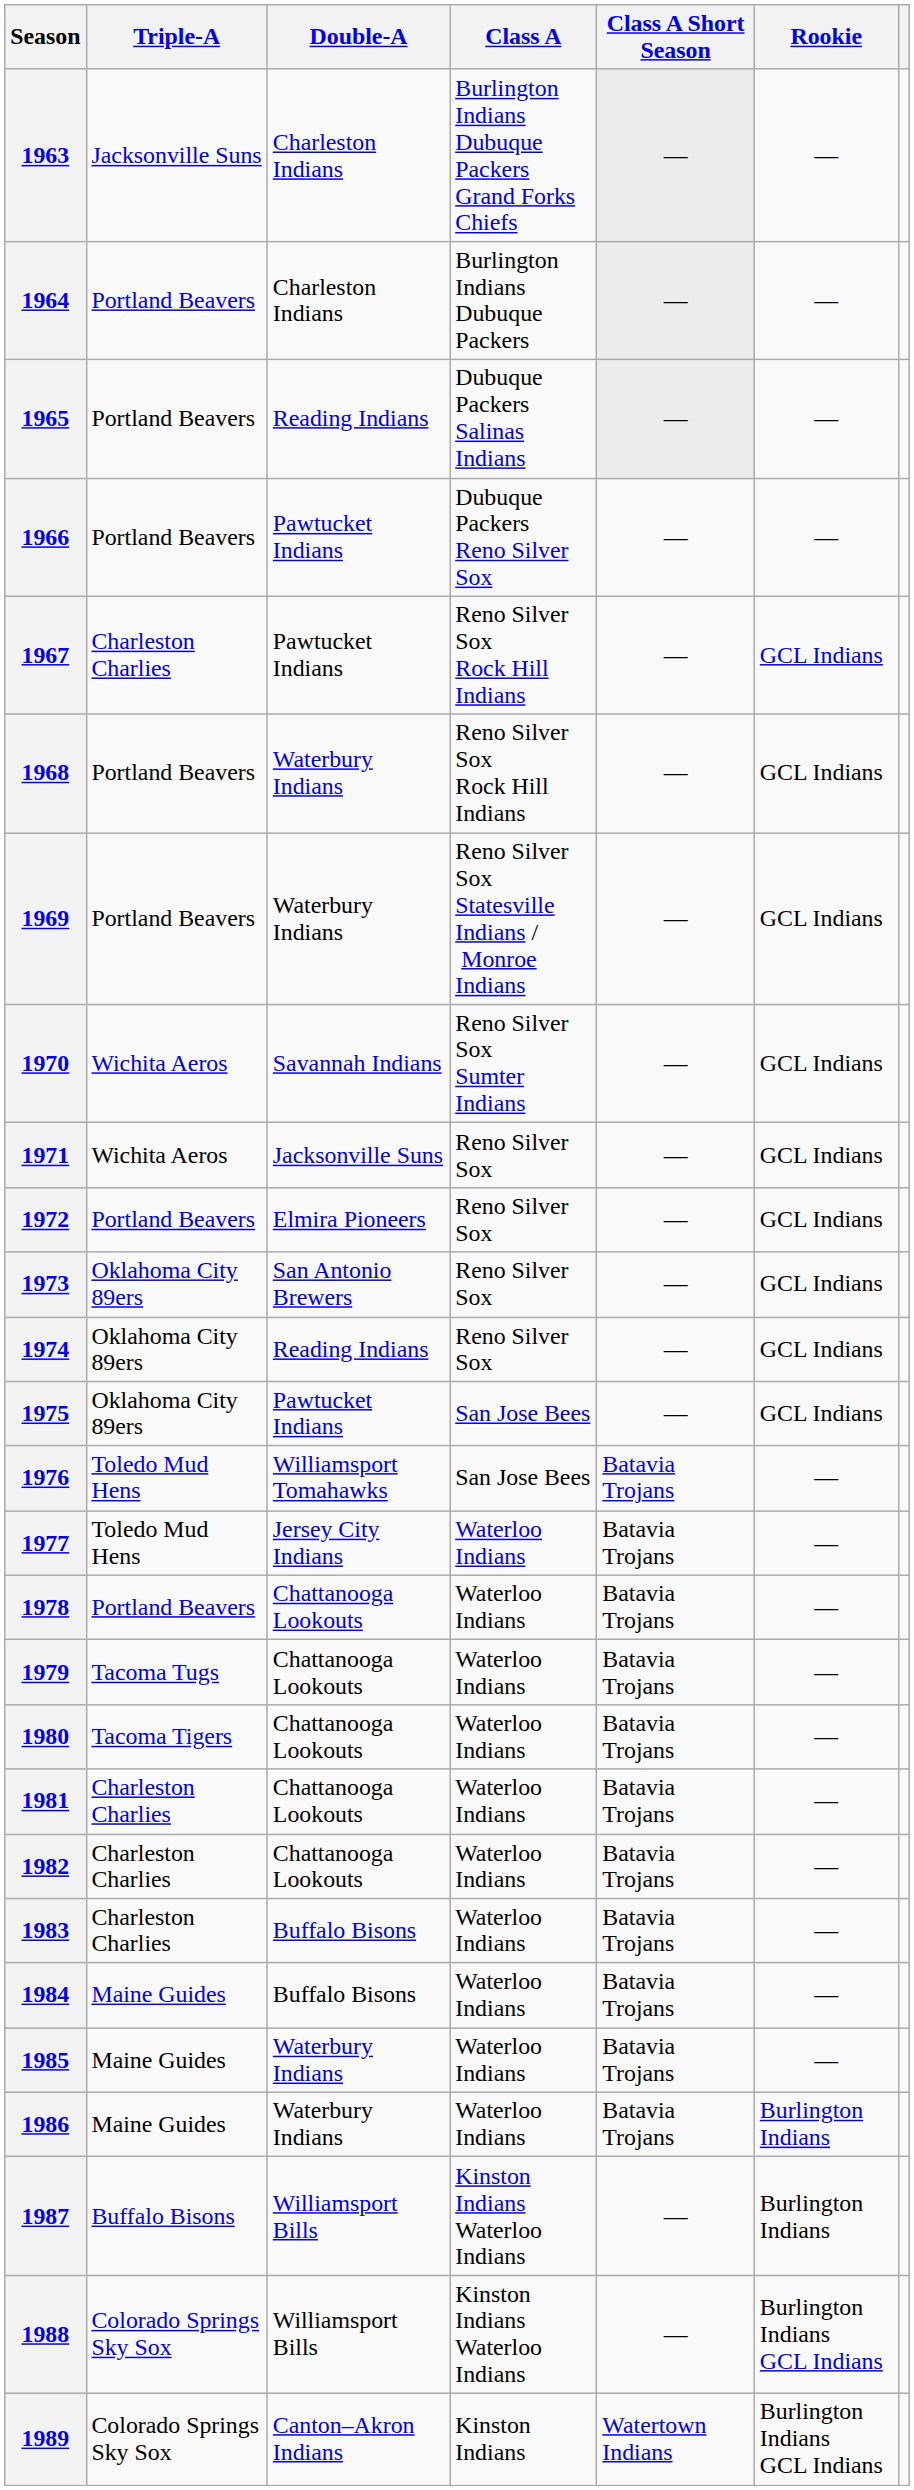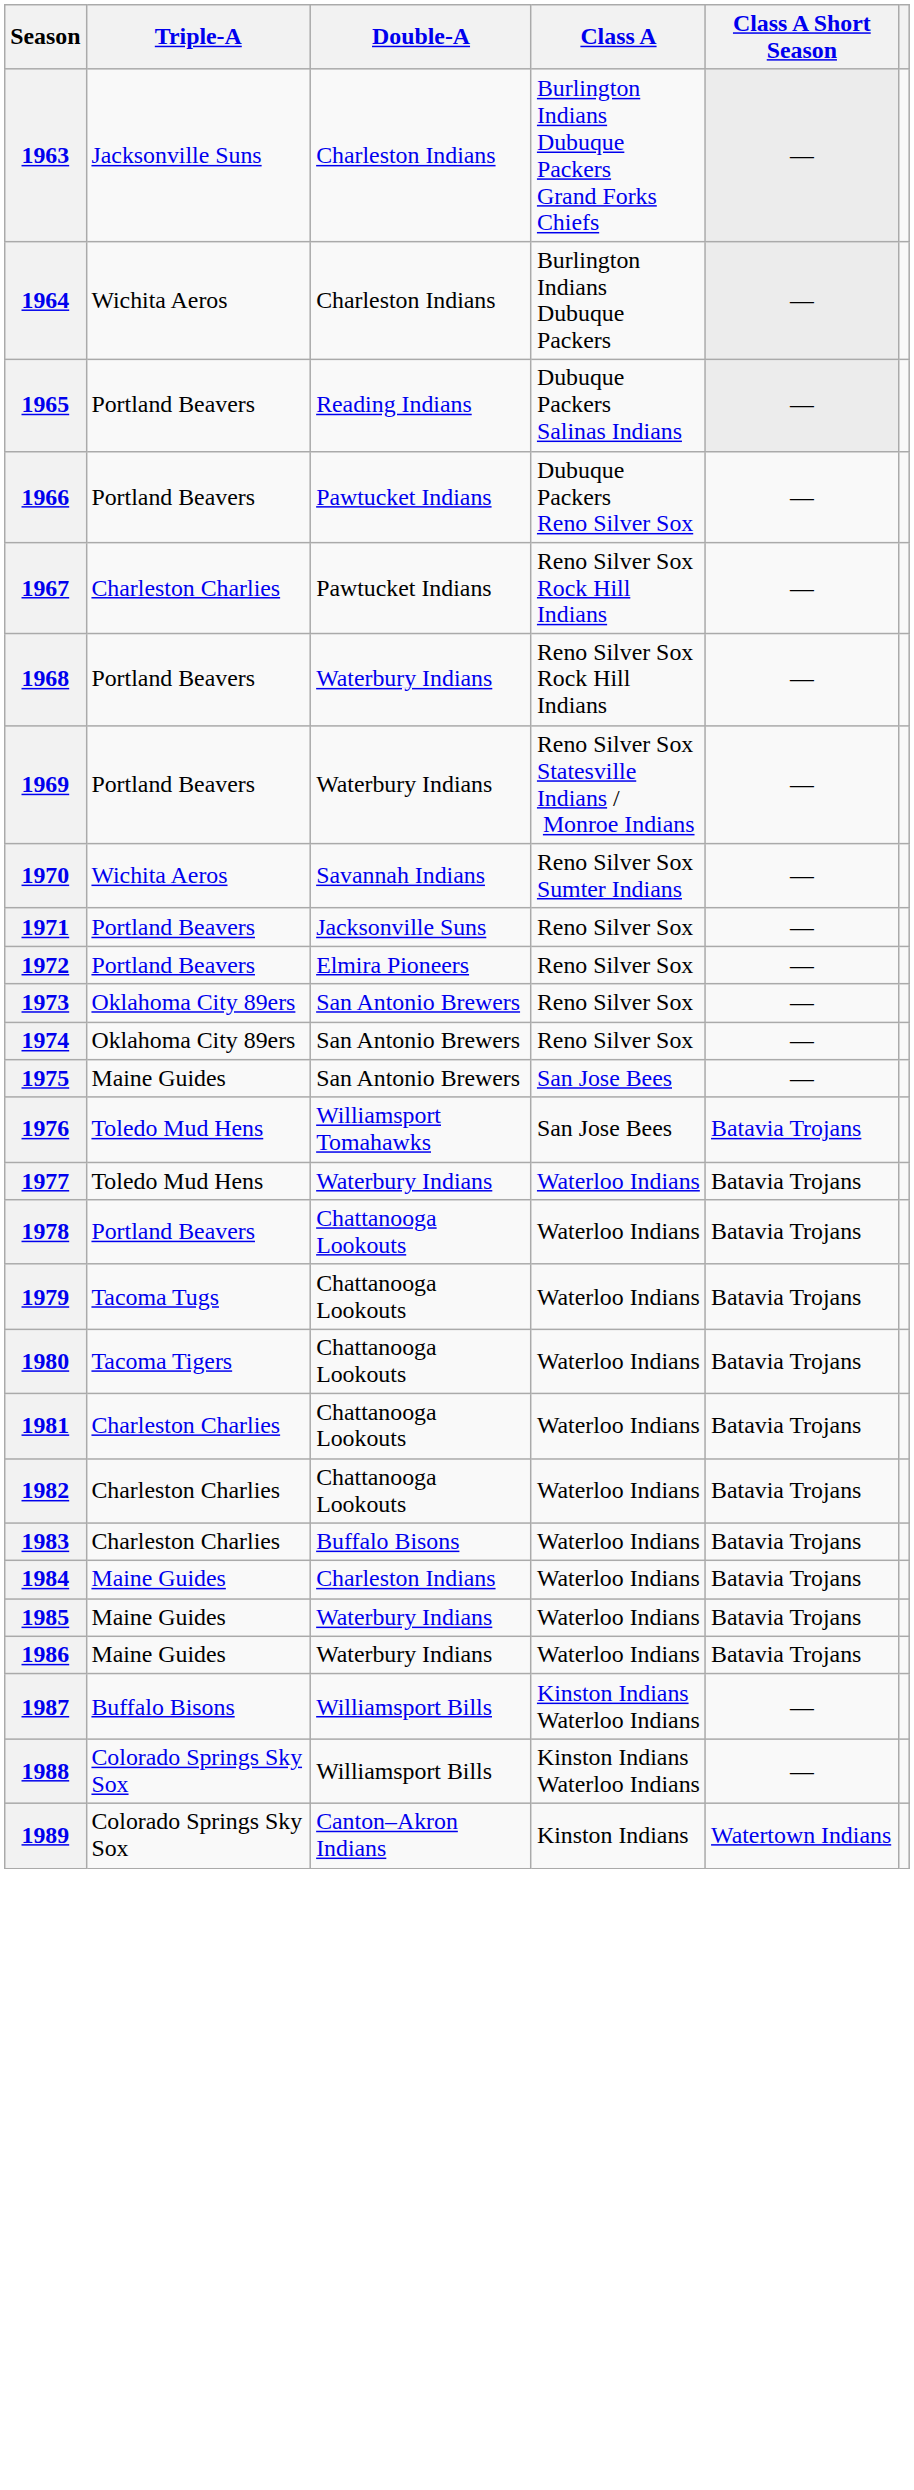- column: (826, 36)
(173, 300) Portland Beavers -> (159, 300) Wichita Aeros
(159, 1154) Wichita Aeros -> (173, 926) Portland Beavers
(351, 1348) Reading Indians -> (418, 1040) San Antonio Brewers
(165, 1413) Oklahoma City 89ers -> (159, 1078) Maine Guides
(322, 1413) Pawtucket Indians -> (418, 1078) San Antonio Brewers
(326, 1542) Jersey City Indians -> (404, 1180) Waterbury Indians
(344, 1995) Buffalo Bisons -> (406, 1579) Charleston Indians
